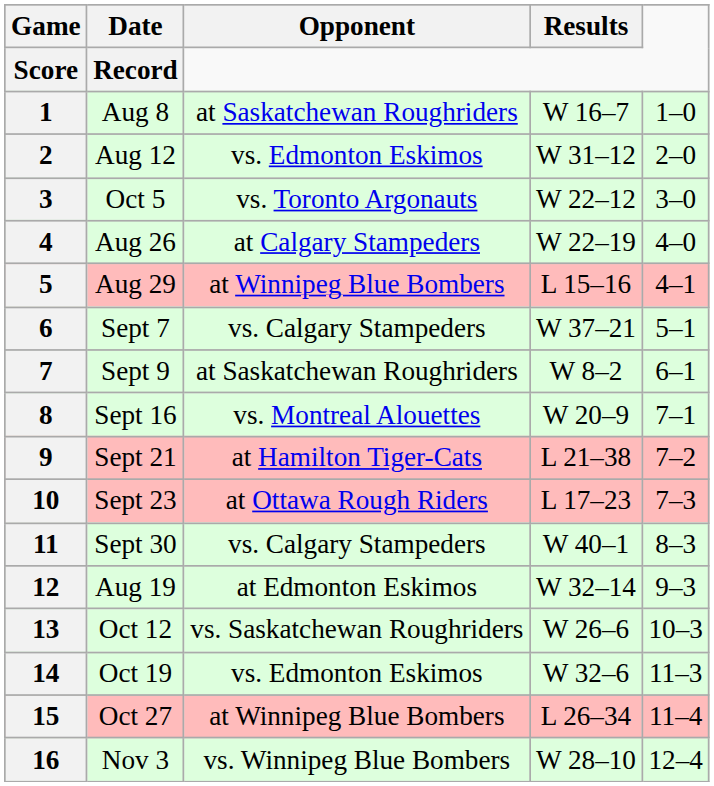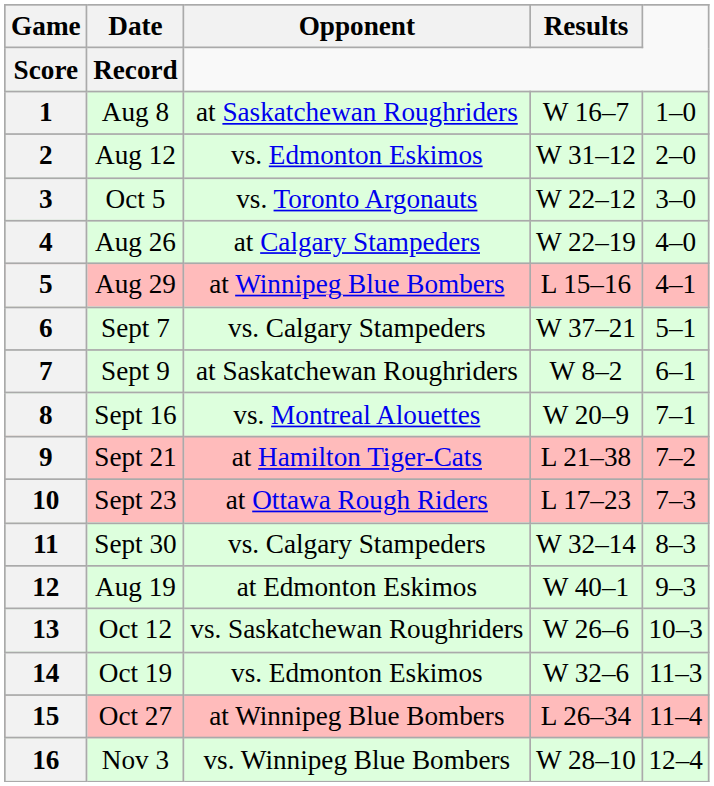(586, 543) W 40–1 -> (586, 543) W 32–14
(586, 586) W 32–14 -> (586, 586) W 40–1
